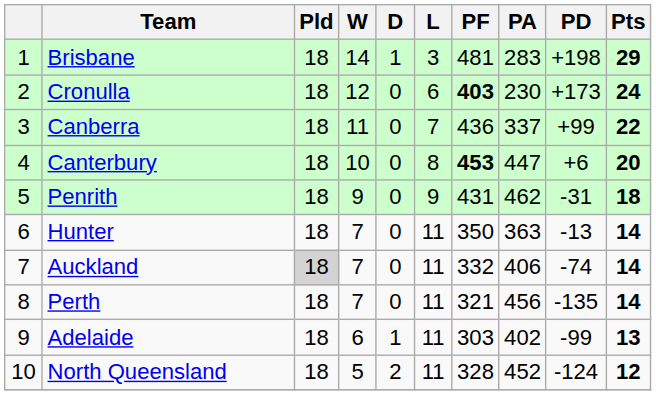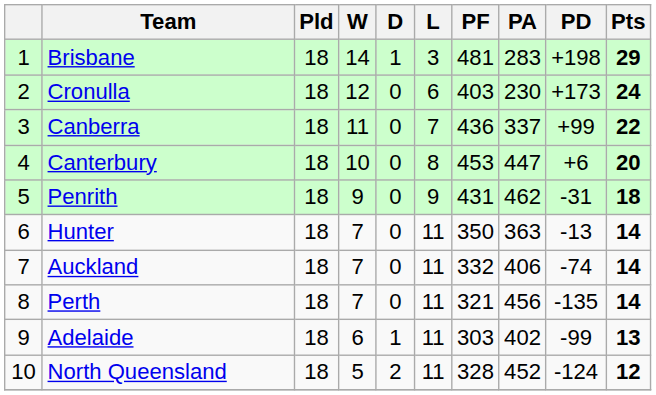(476, 92) bold -> (476, 92) normal
(476, 162) bold -> (476, 162) normal
(316, 267) lightgrey background -> (316, 267) no background
